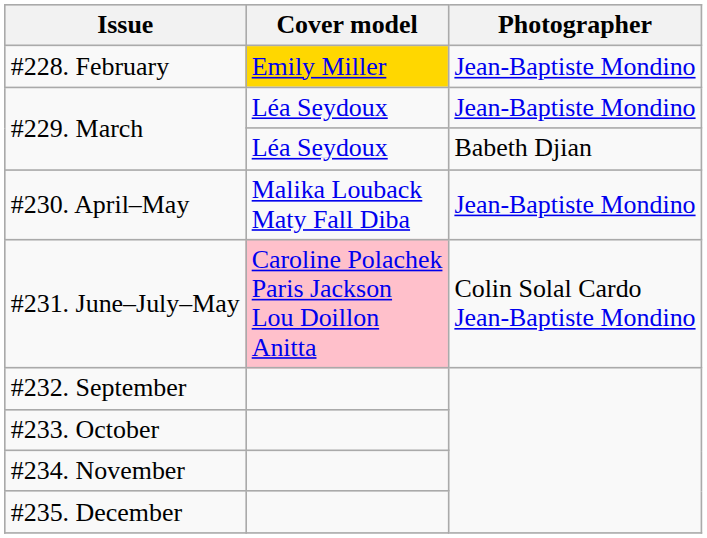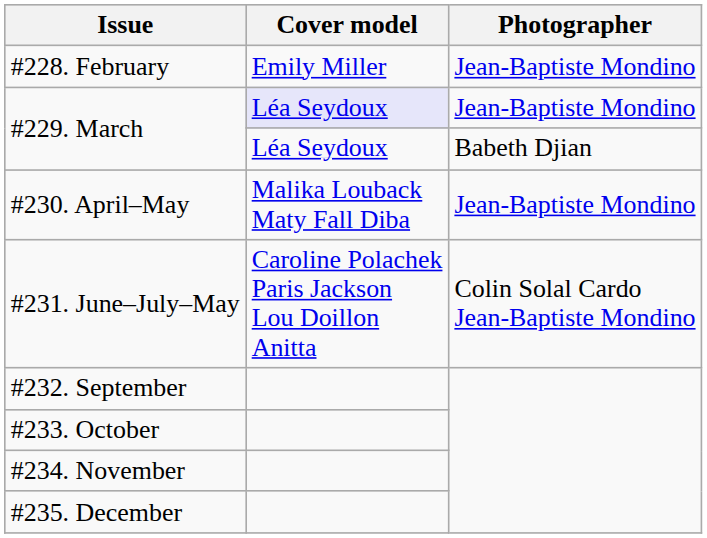(319, 66) gold background -> (319, 66) no background
(320, 107) no background -> (320, 107) lavender background
(347, 303) pink background -> (347, 303) no background
